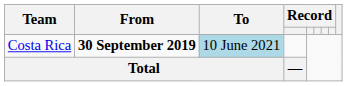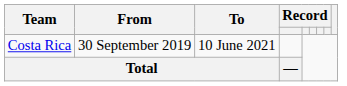(137, 45) bold -> (135, 45) normal
(241, 45) lightblue background -> (237, 45) no background
